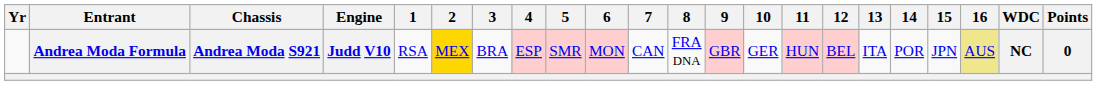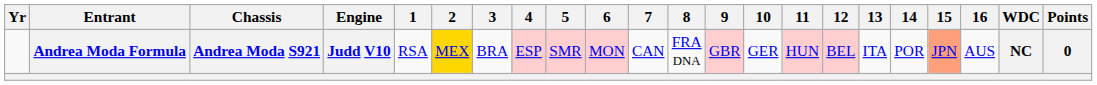(944, 51) no background -> (944, 51) lightsalmon background
(980, 51) khaki background -> (980, 51) no background
